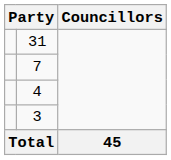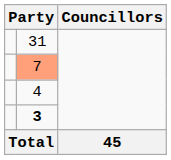(37, 67) no background -> (37, 67) lightsalmon background
(37, 117) normal -> (37, 117) bold
